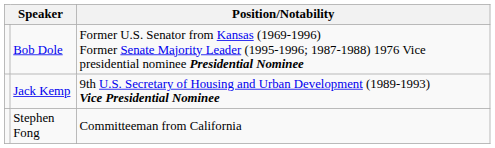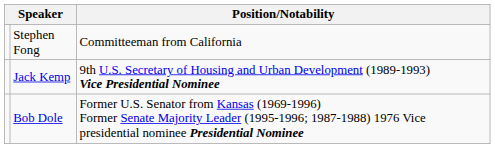rows swapped: (34, 125) <-> (38, 49)
